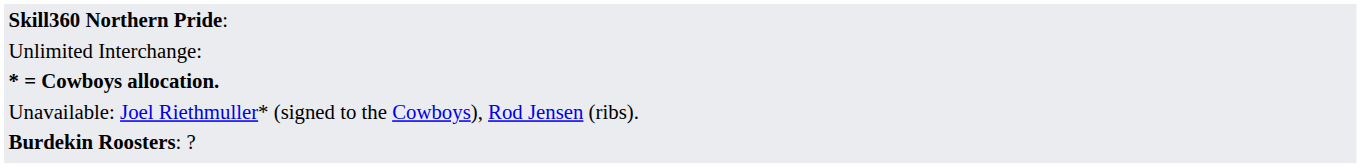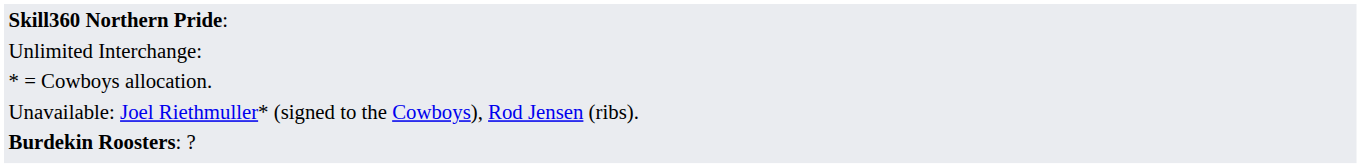(114, 81) bold -> (110, 81) normal
